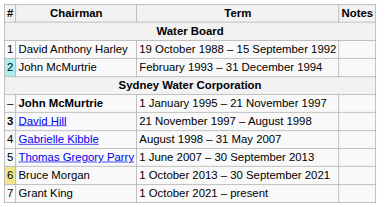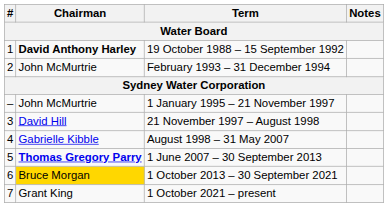(73, 49) normal -> (77, 49) bold
(10, 67) paleturquoise background -> (10, 67) no background
(61, 103) bold -> (58, 103) normal
(10, 121) bold -> (10, 121) normal
(76, 157) normal -> (80, 157) bold
(10, 175) khaki background -> (10, 175) no background
(54, 175) no background -> (54, 175) gold background
